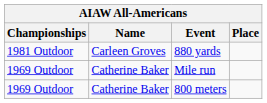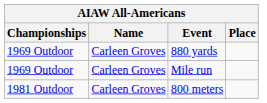(40, 51) 1981 Outdoor -> (40, 51) 1969 Outdoor
(130, 70) Catherine Baker -> (129, 70) Carleen Groves
(40, 88) 1969 Outdoor -> (40, 88) 1981 Outdoor
(130, 88) Catherine Baker -> (129, 88) Carleen Groves
